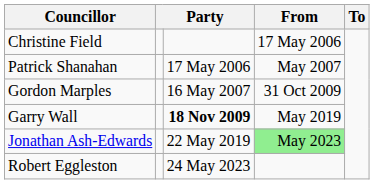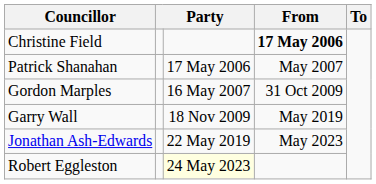(299, 41) normal -> (300, 41) bold
(209, 116) bold -> (209, 116) normal
(309, 141) lightgreen background -> (311, 141) no background
(209, 166) no background -> (209, 166) lightyellow background
